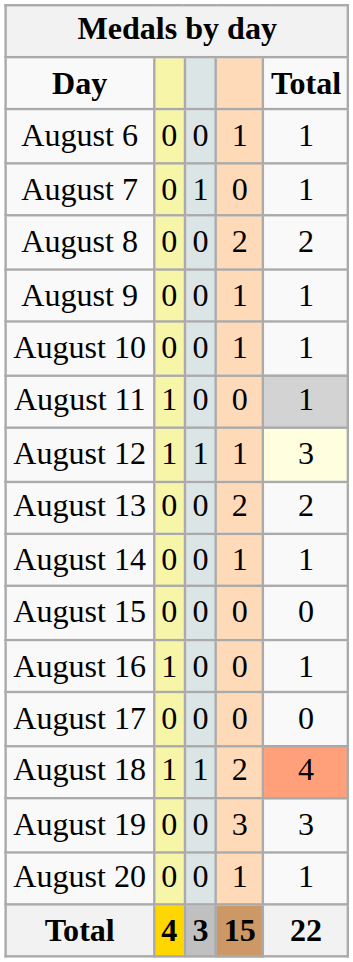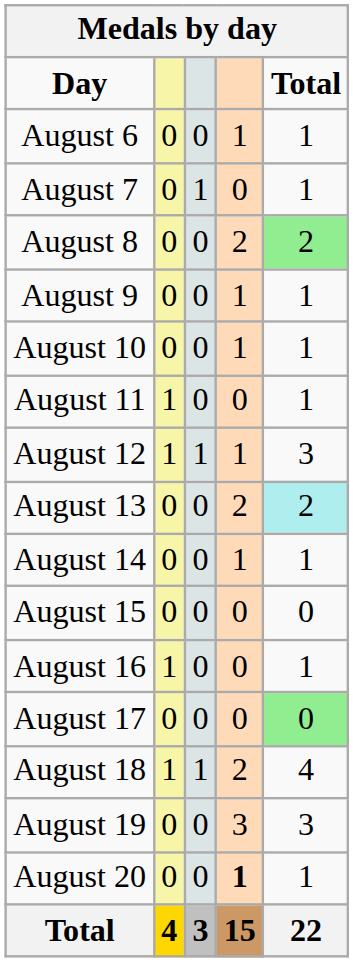(306, 241) no background -> (306, 241) lightgreen background
(306, 400) lightgrey background -> (306, 400) no background
(306, 453) lightyellow background -> (306, 453) no background
(306, 506) no background -> (306, 506) paleturquoise background
(306, 718) no background -> (306, 718) lightgreen background
(306, 771) lightsalmon background -> (306, 771) no background
(240, 877) normal -> (240, 877) bold
